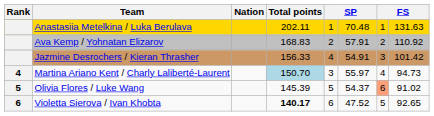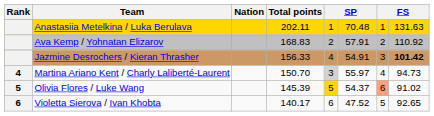(409, 57) normal -> (409, 57) bold
(295, 73) lightblue background -> (295, 73) no background
(331, 73) no background -> (331, 73) lightgrey background
(331, 88) no background -> (331, 88) gold background
(295, 103) bold -> (295, 103) normal
